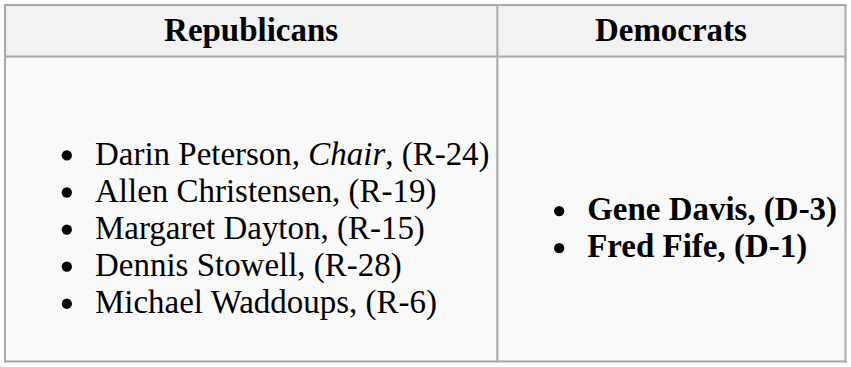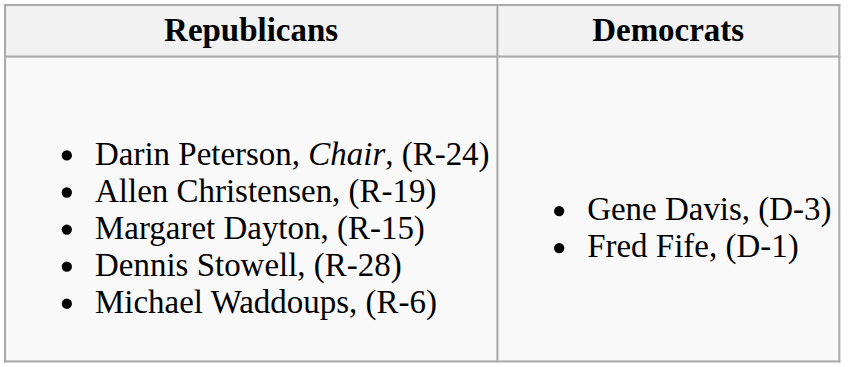(671, 228) bold -> (668, 228) normal
